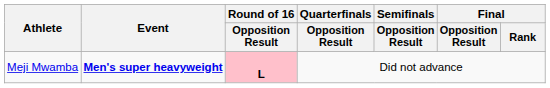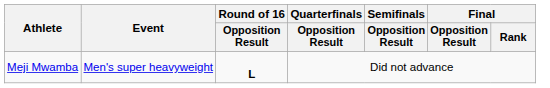(153, 68) bold -> (148, 68) normal
(261, 74) pink background -> (252, 74) no background
